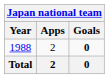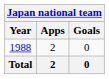(87, 47) bold -> (87, 47) normal
